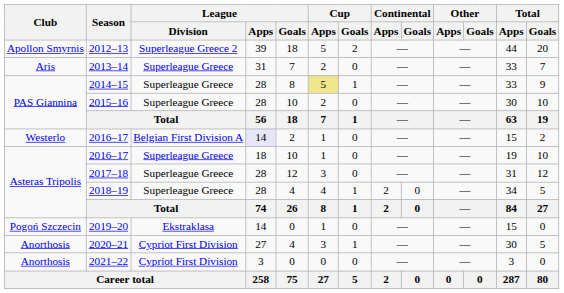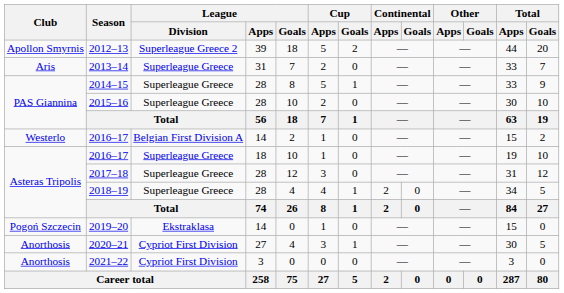(323, 84) khaki background -> (323, 84) no background
(261, 137) lavender background -> (261, 137) no background
